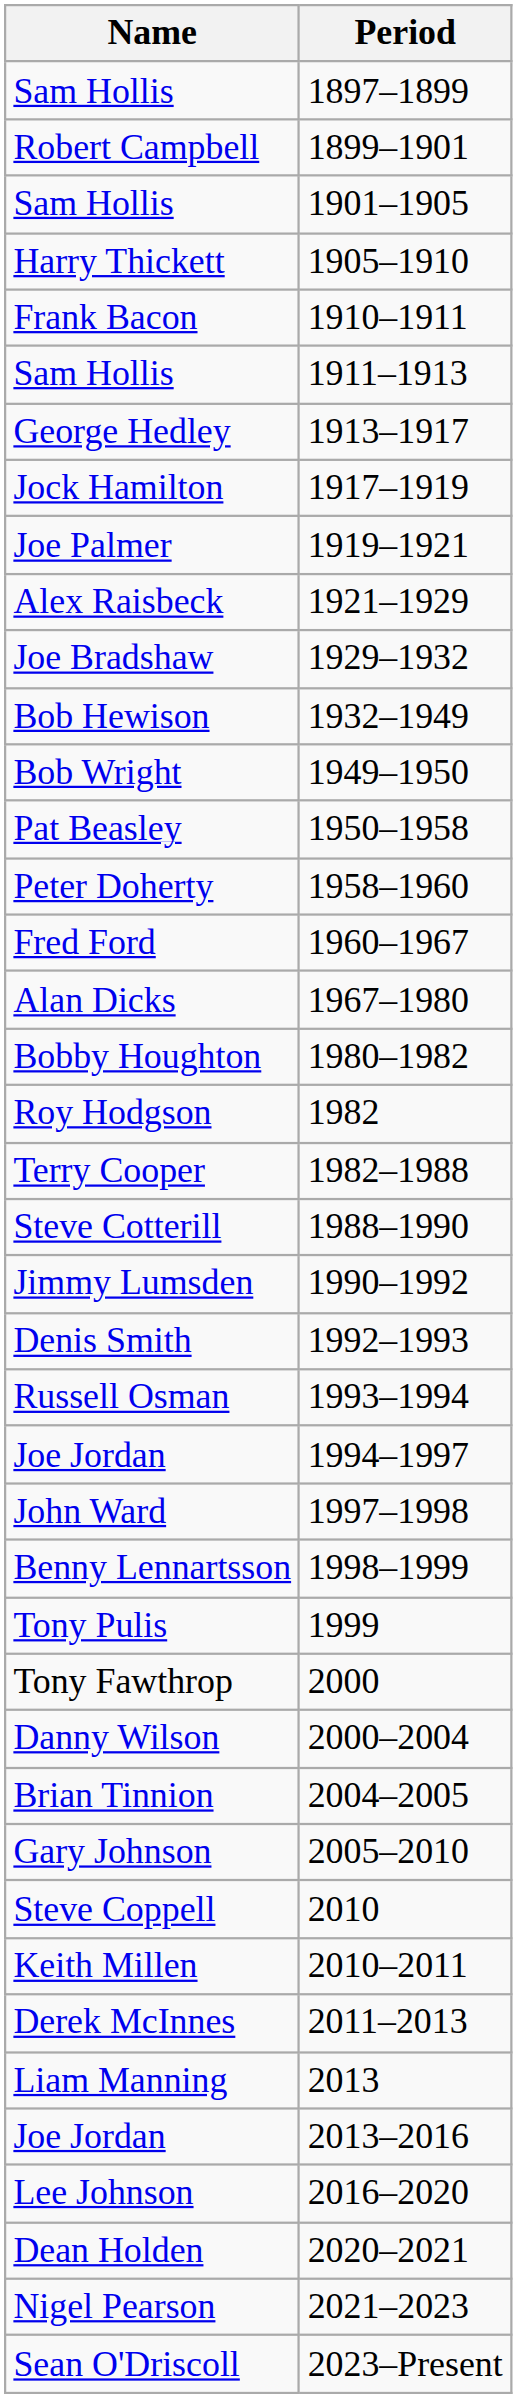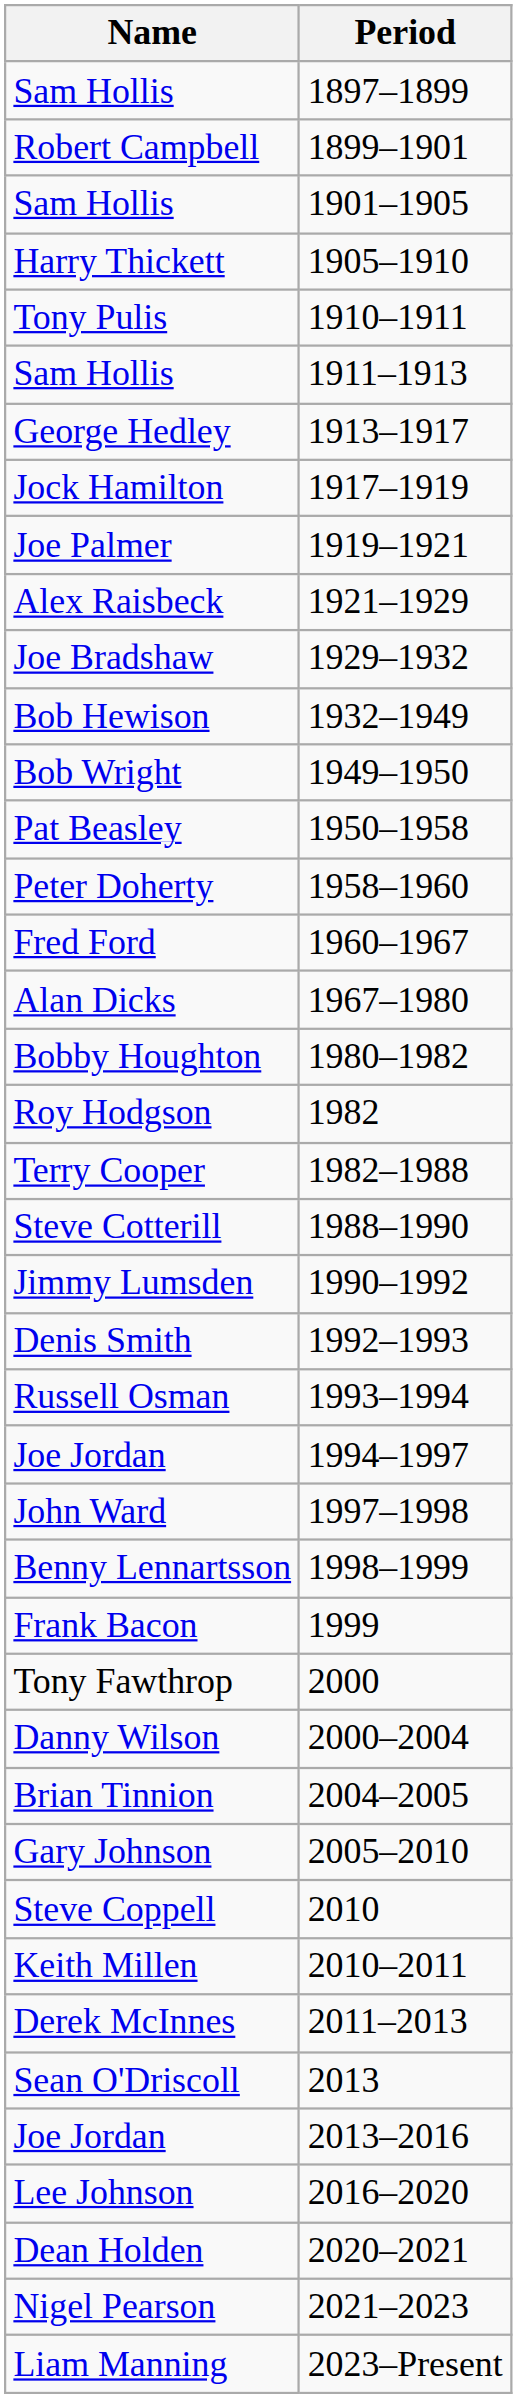(105, 317) Frank Bacon -> (90, 317) Tony Pulis
(90, 1624) Tony Pulis -> (105, 1624) Frank Bacon
(120, 2079) Liam Manning -> (127, 2079) Sean O'Driscoll
(127, 2363) Sean O'Driscoll -> (120, 2363) Liam Manning
